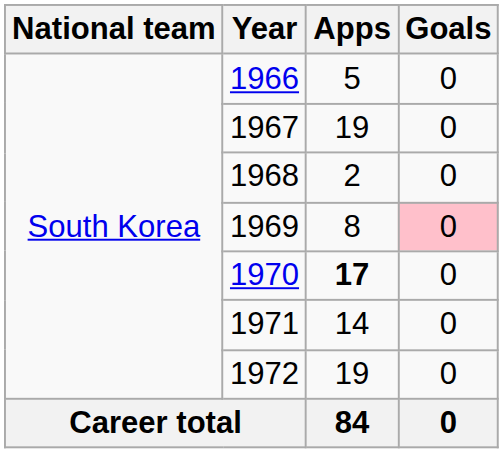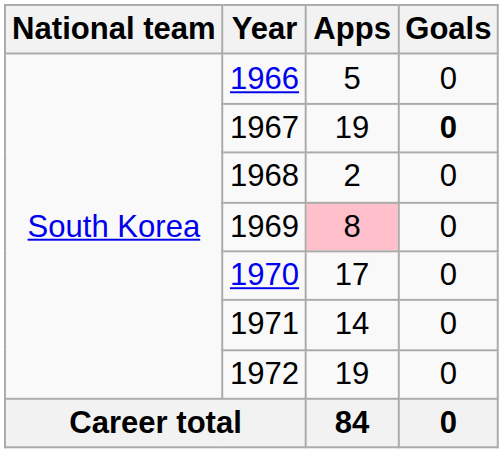(448, 127) normal -> (448, 127) bold
(352, 226) no background -> (352, 226) pink background
(448, 226) pink background -> (448, 226) no background
(352, 275) bold -> (352, 275) normal
